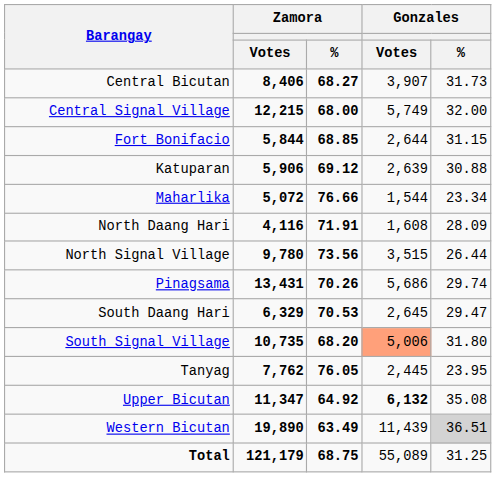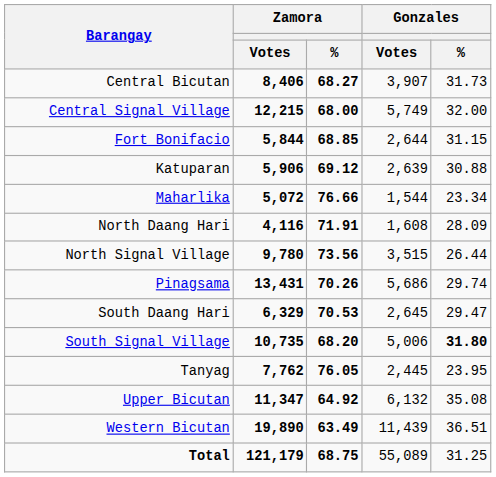(407, 343) lightsalmon background -> (407, 343) no background
(467, 343) normal -> (467, 343) bold
(407, 400) bold -> (407, 400) normal
(467, 429) lightgrey background -> (467, 429) no background
